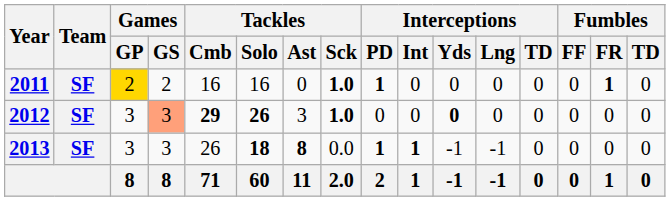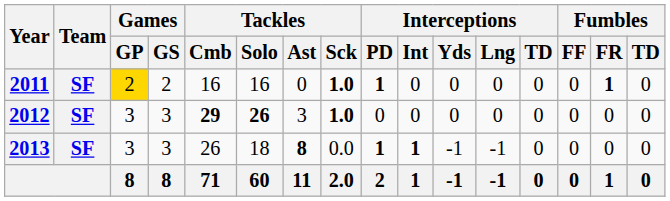(166, 116) lightsalmon background -> (166, 116) no background
(454, 116) bold -> (454, 116) normal
(259, 148) bold -> (259, 148) normal
